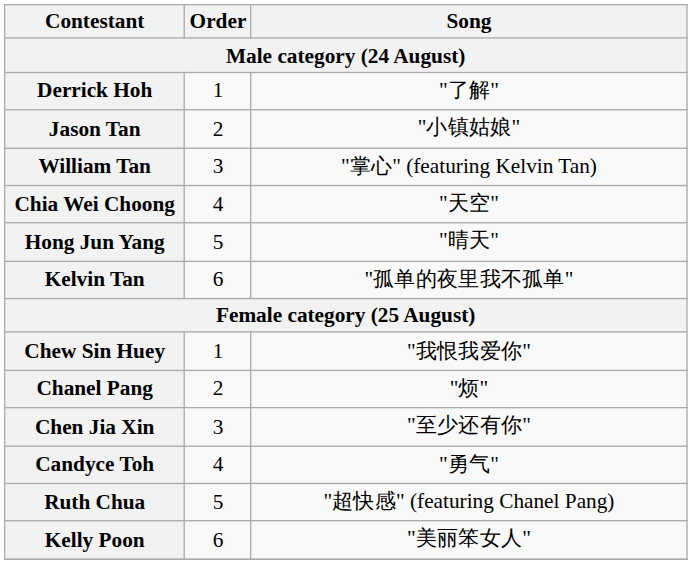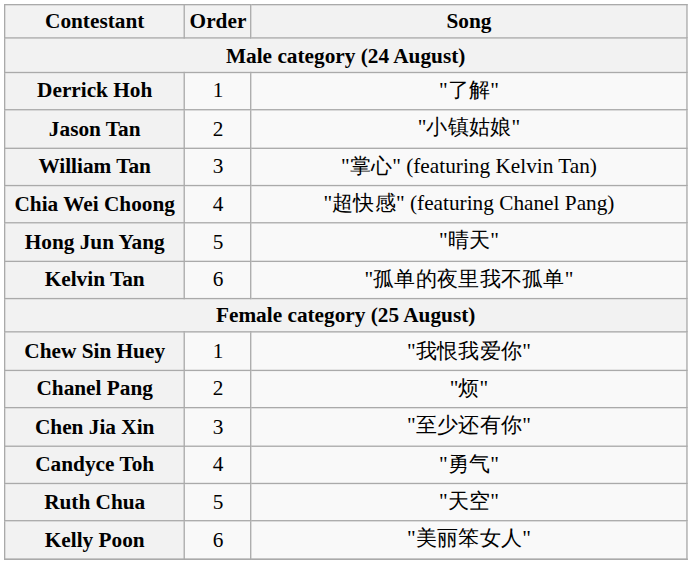(469, 203) "天空" -> (469, 203) "超快感" (featuring Chanel Pang)
(469, 501) "超快感" (featuring Chanel Pang) -> (469, 501) "天空"
